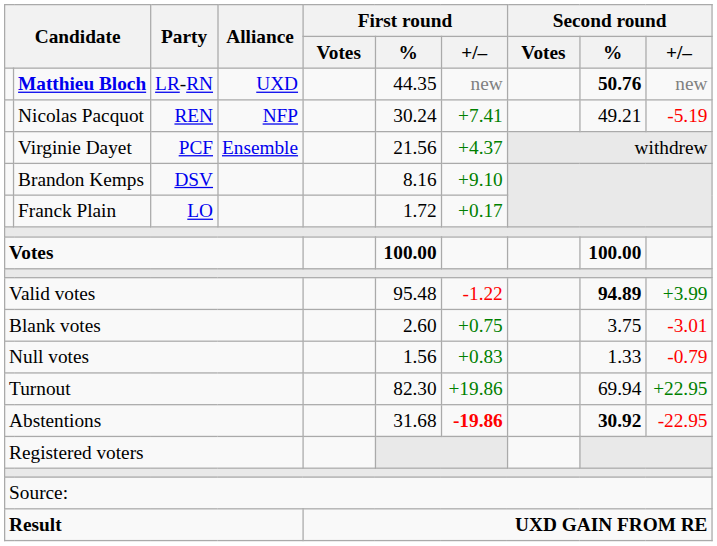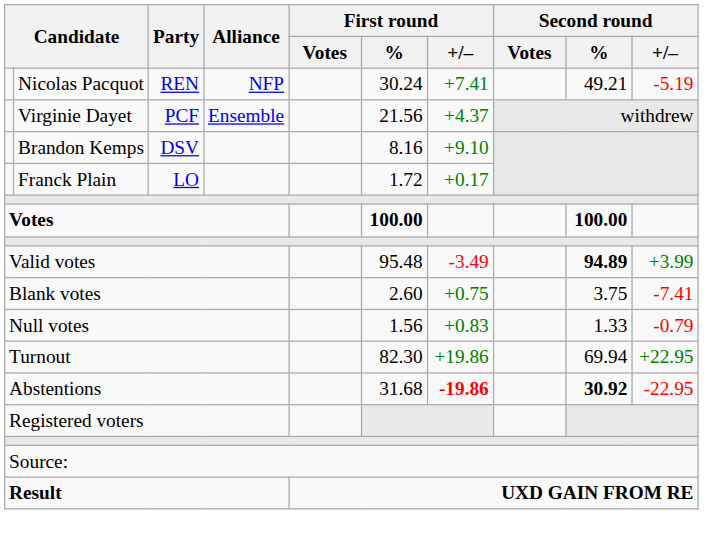- row: (82, 84)
(483, 293) -1.22 -> (469, 261) -3.49
(687, 325) -3.01 -> (673, 293) -7.41
